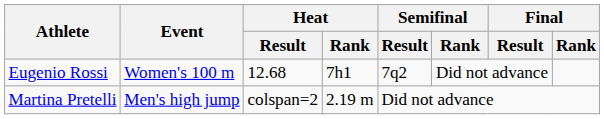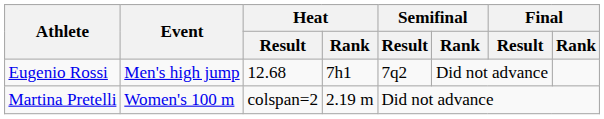(179, 72) Women's 100 m -> (182, 72) Men's high jump
(182, 99) Men's high jump -> (179, 99) Women's 100 m
